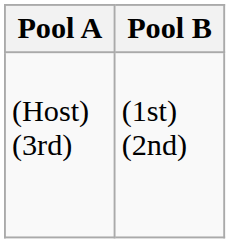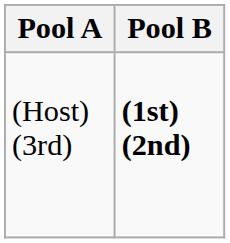(154, 127) normal -> (156, 127) bold
